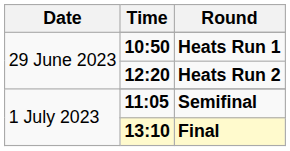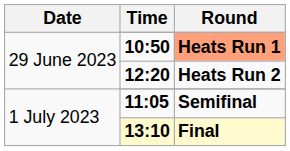(229, 46) no background -> (229, 46) lightsalmon background
